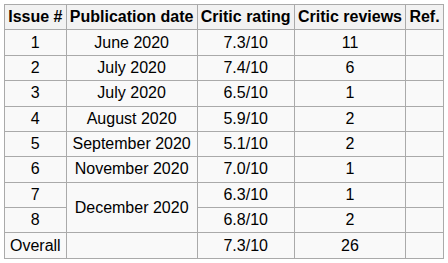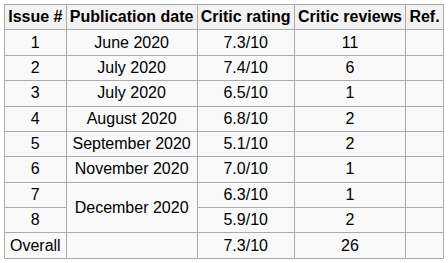(246, 118) 5.9/10 -> (246, 118) 6.8/10
(246, 220) 6.8/10 -> (246, 220) 5.9/10
